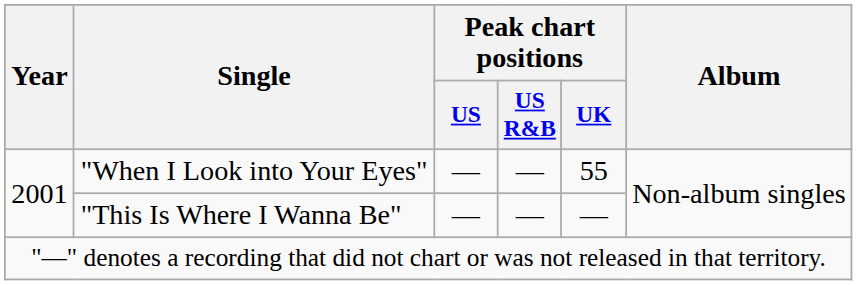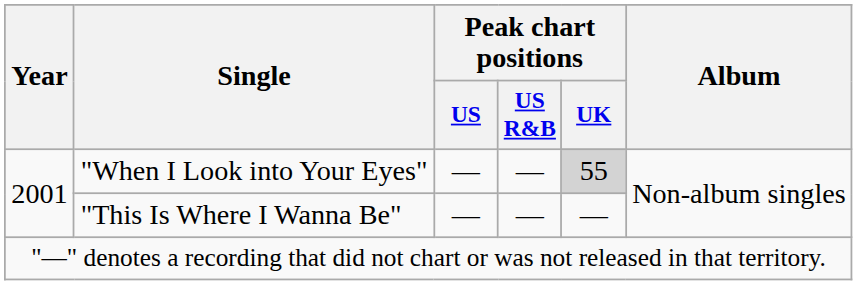(594, 170) no background -> (594, 170) lightgrey background
